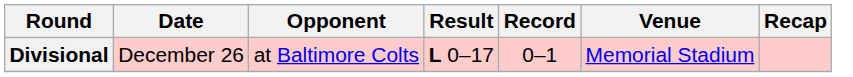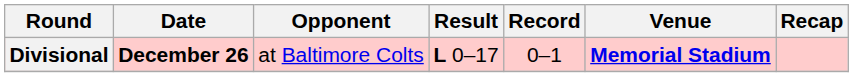(181, 54) normal -> (183, 54) bold
(670, 54) normal -> (680, 54) bold
